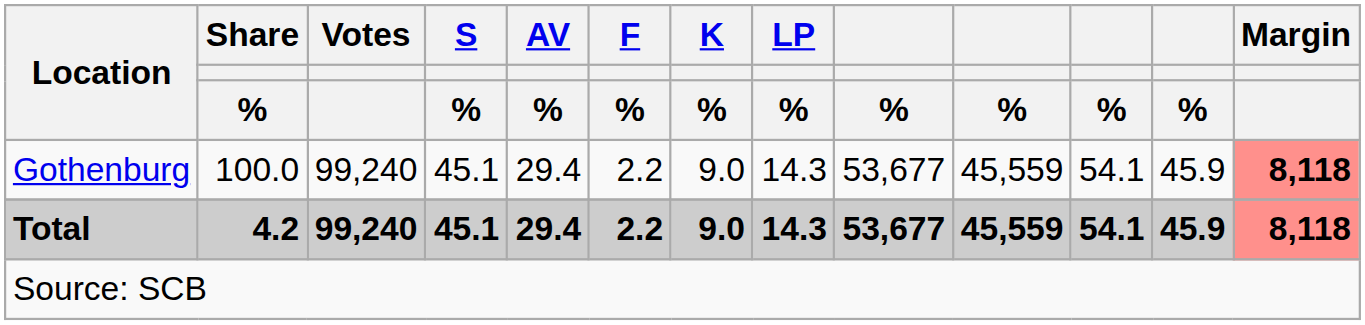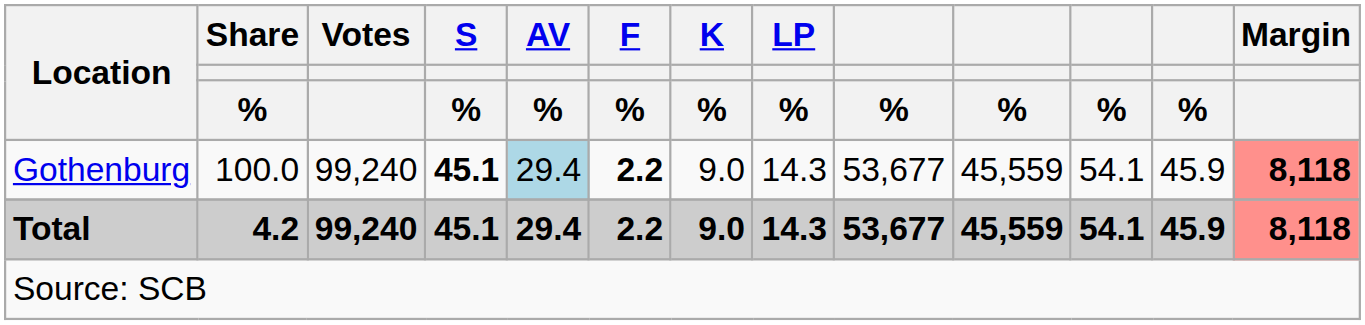(467, 169) normal -> (467, 169) bold
(549, 169) no background -> (549, 169) lightblue background
(640, 169) normal -> (640, 169) bold
